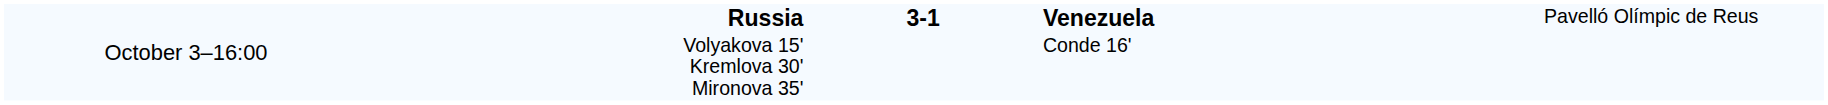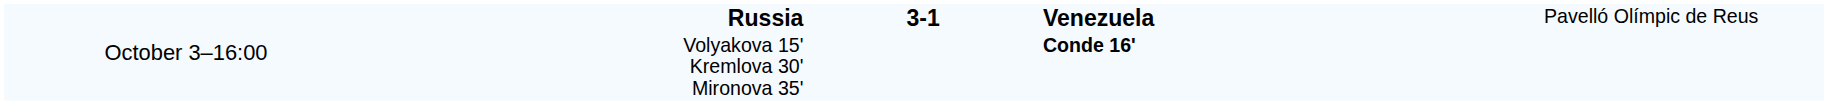(1087, 45) normal -> (1089, 45) bold
